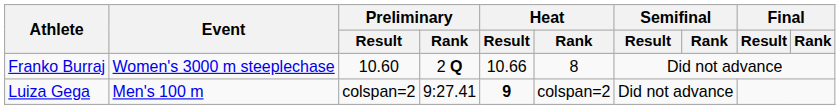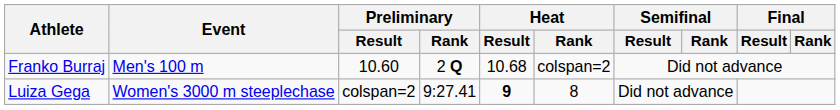(224, 67) Women's 3000 m steeplechase -> (158, 67) Men's 100 m
(507, 67) 10.66 -> (507, 67) 10.68
(574, 67) 8 -> (574, 67) colspan=2
(158, 92) Men's 100 m -> (224, 92) Women's 3000 m steeplechase
(574, 92) colspan=2 -> (574, 92) 8
